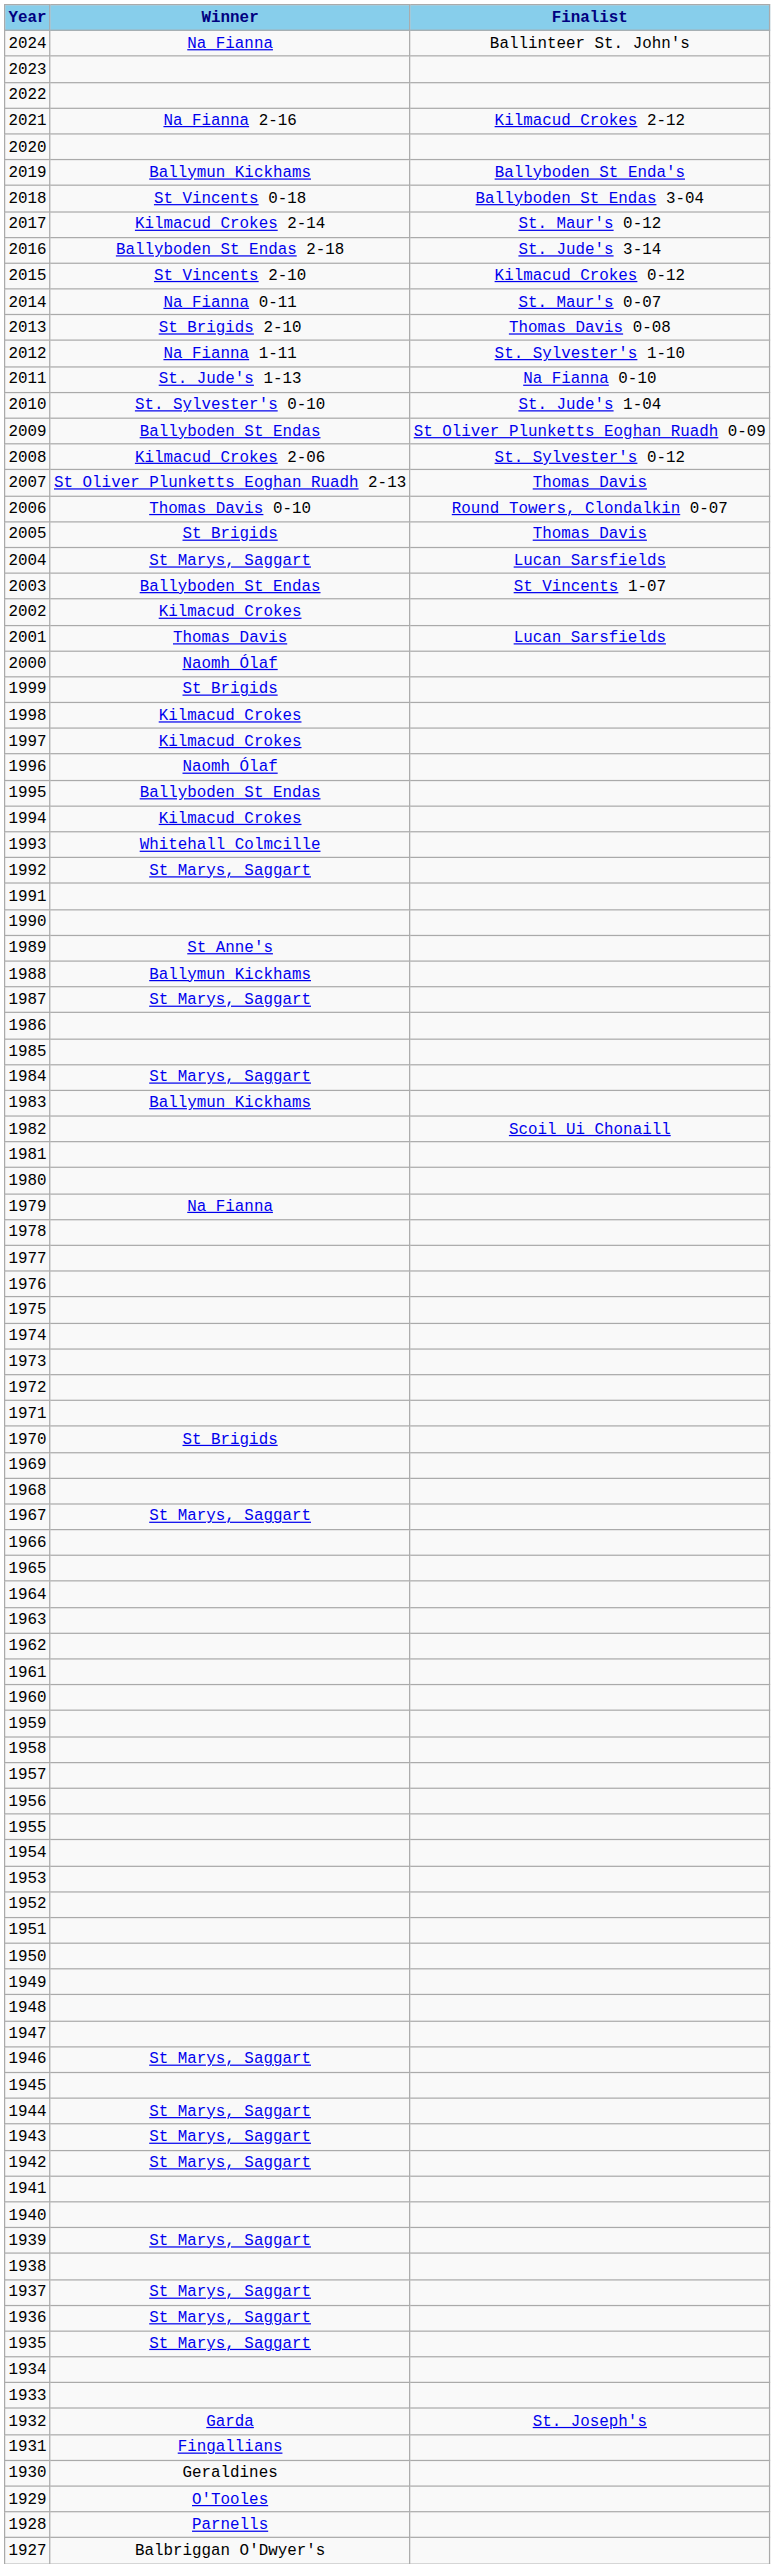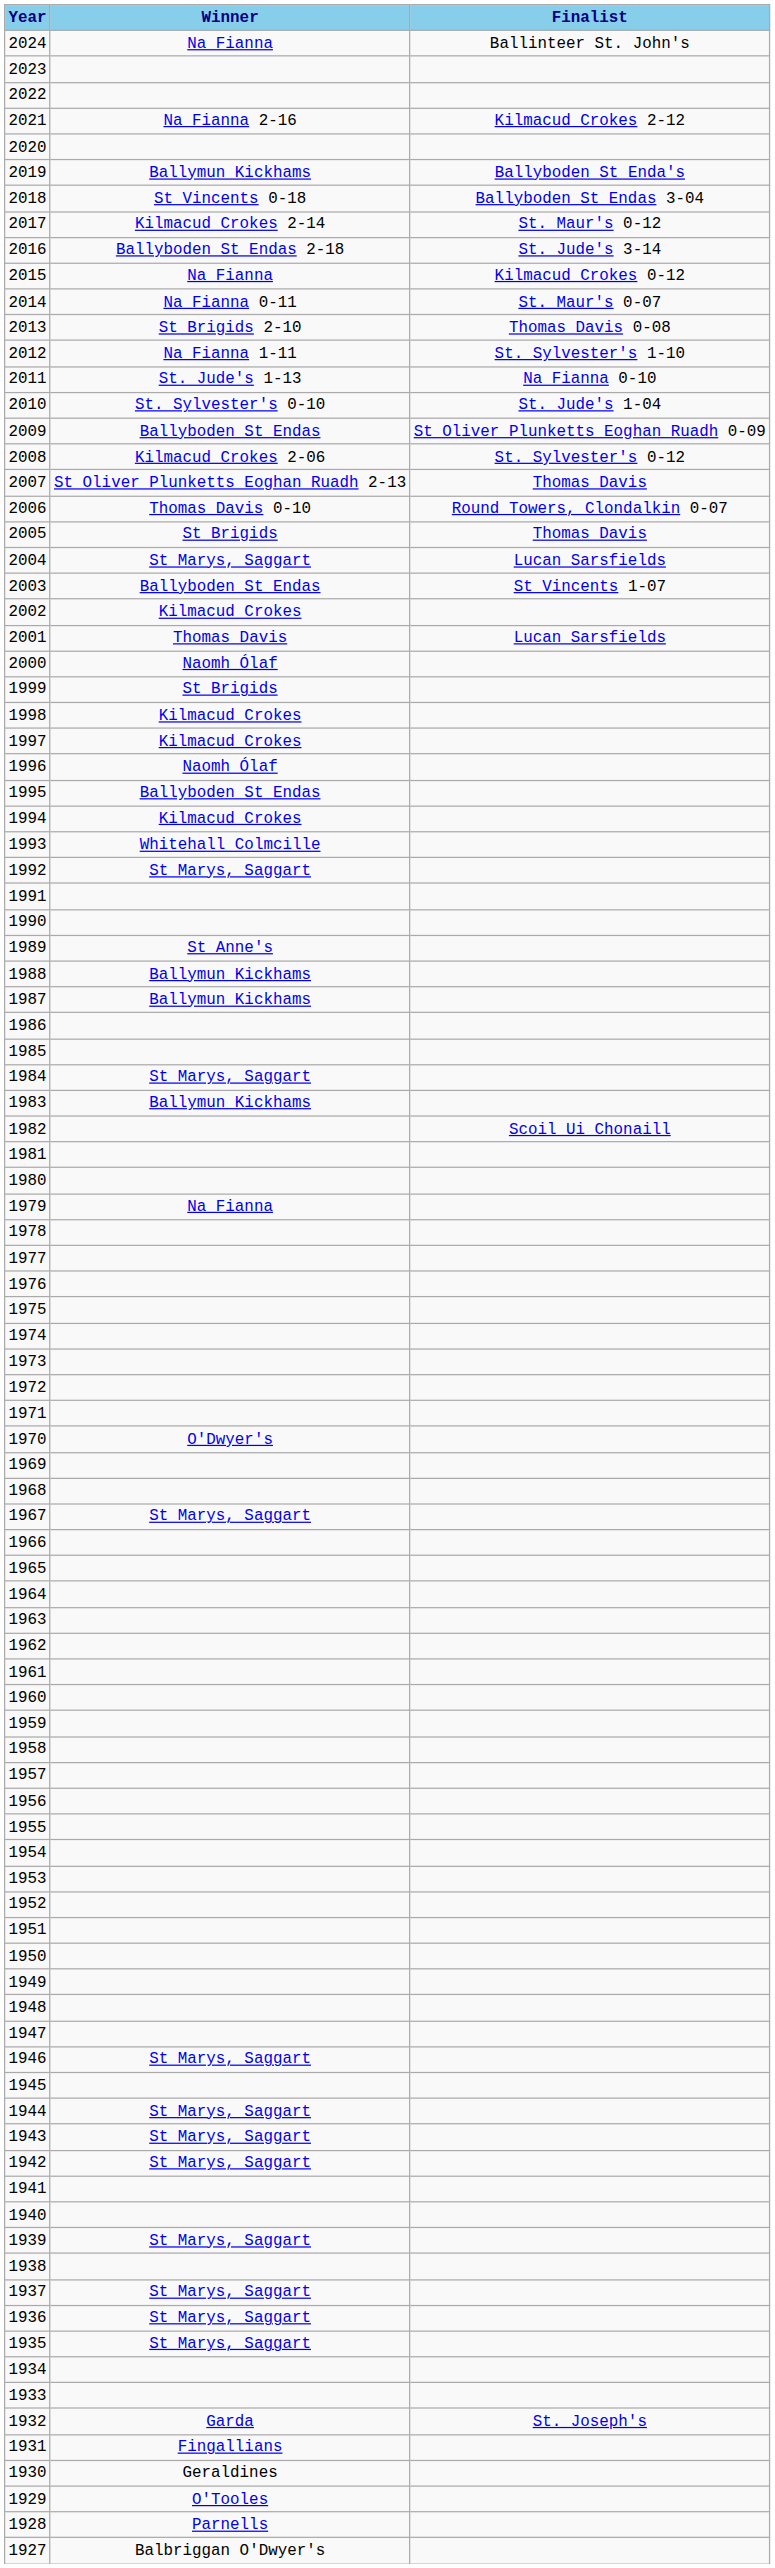(230, 276) St Vincents 2-10 -> (230, 276) Na Fianna
(230, 1000) St Marys, Saggart -> (230, 1000) Ballymun Kickhams
(230, 1439) St Brigids -> (230, 1439) O'Dwyer's
